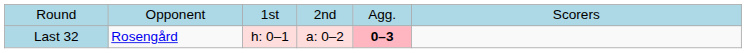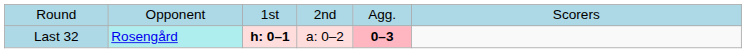(145, 36) no background -> (145, 36) paleturquoise background
(270, 36) normal -> (270, 36) bold
